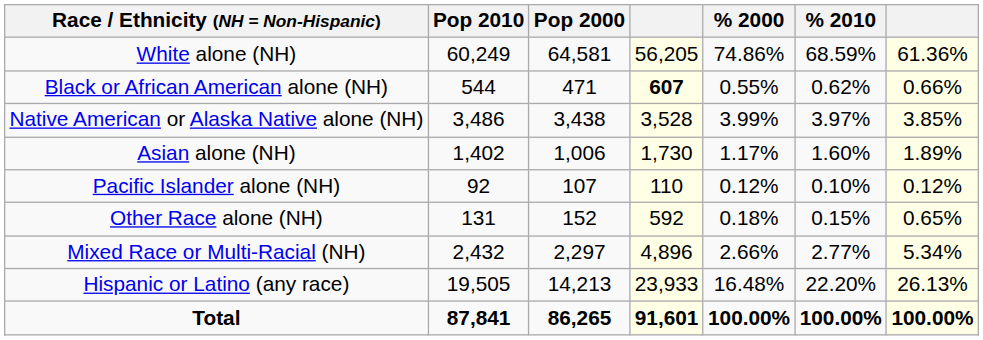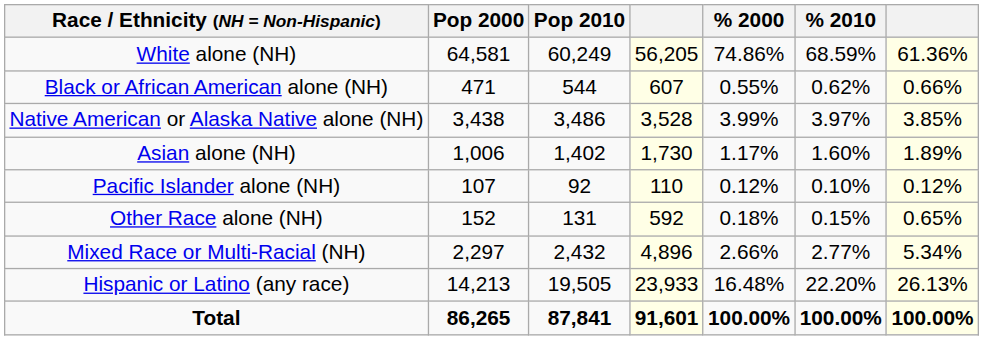columns swapped: (580, 20) <-> (479, 20)
(667, 86) bold -> (667, 86) normal
